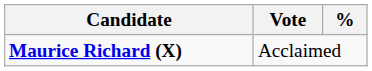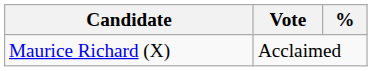(95, 50) bold -> (90, 50) normal
